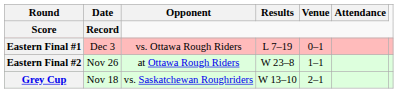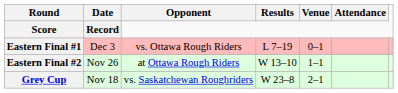(277, 63) W 23–8 -> (277, 63) W 13–10
(277, 79) W 13–10 -> (277, 79) W 23–8
